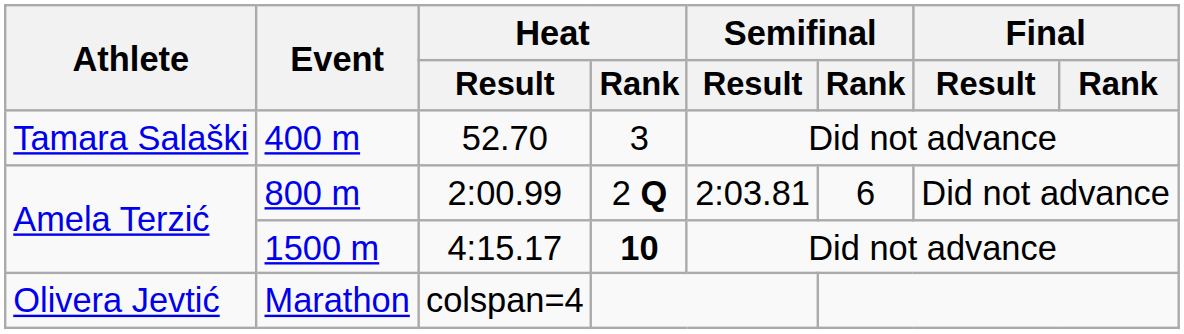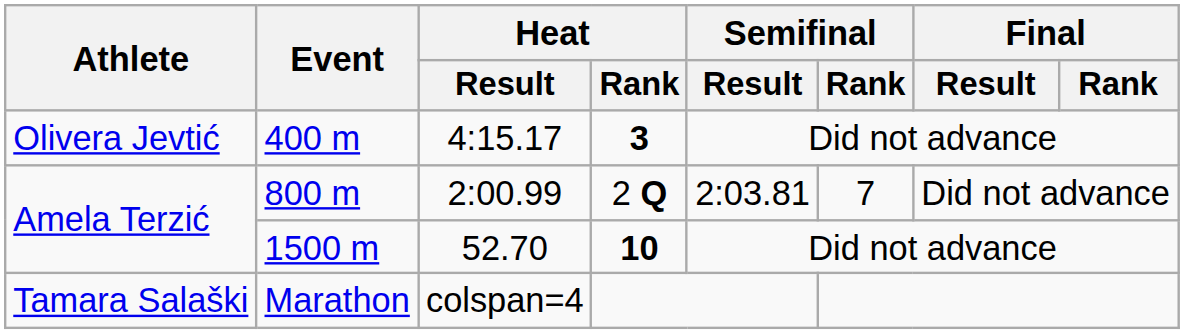(131, 138) Tamara Salaški -> (116, 138) Olivera Jevtić
(505, 138) 52.70 -> (505, 138) 4:15.17
(639, 138) normal -> (639, 138) bold
(866, 193) 6 -> (866, 193) 7
(505, 247) 4:15.17 -> (505, 247) 52.70
(116, 302) Olivera Jevtić -> (131, 302) Tamara Salaški
